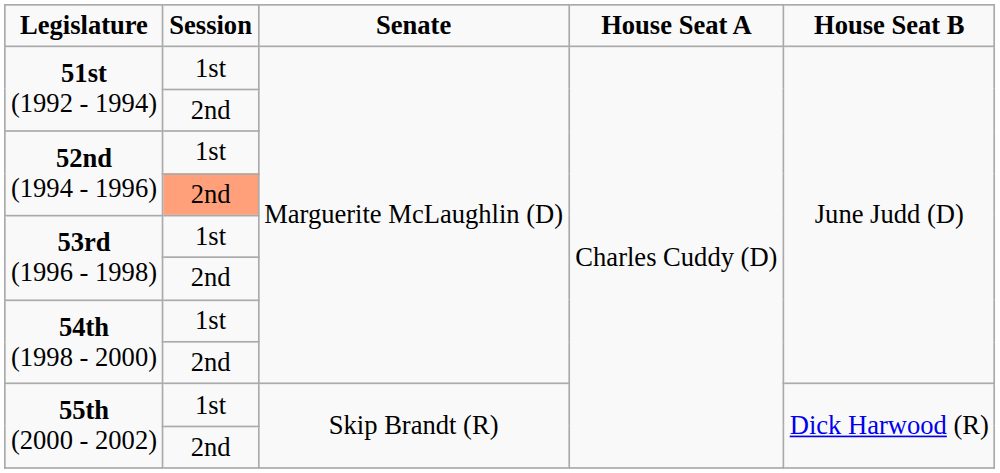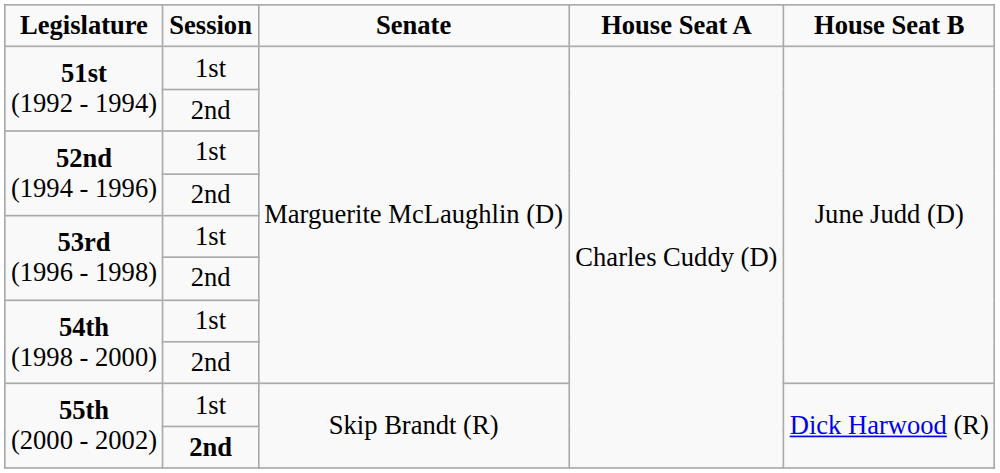(211, 194) lightsalmon background -> (211, 194) no background
(211, 446) normal -> (211, 446) bold
